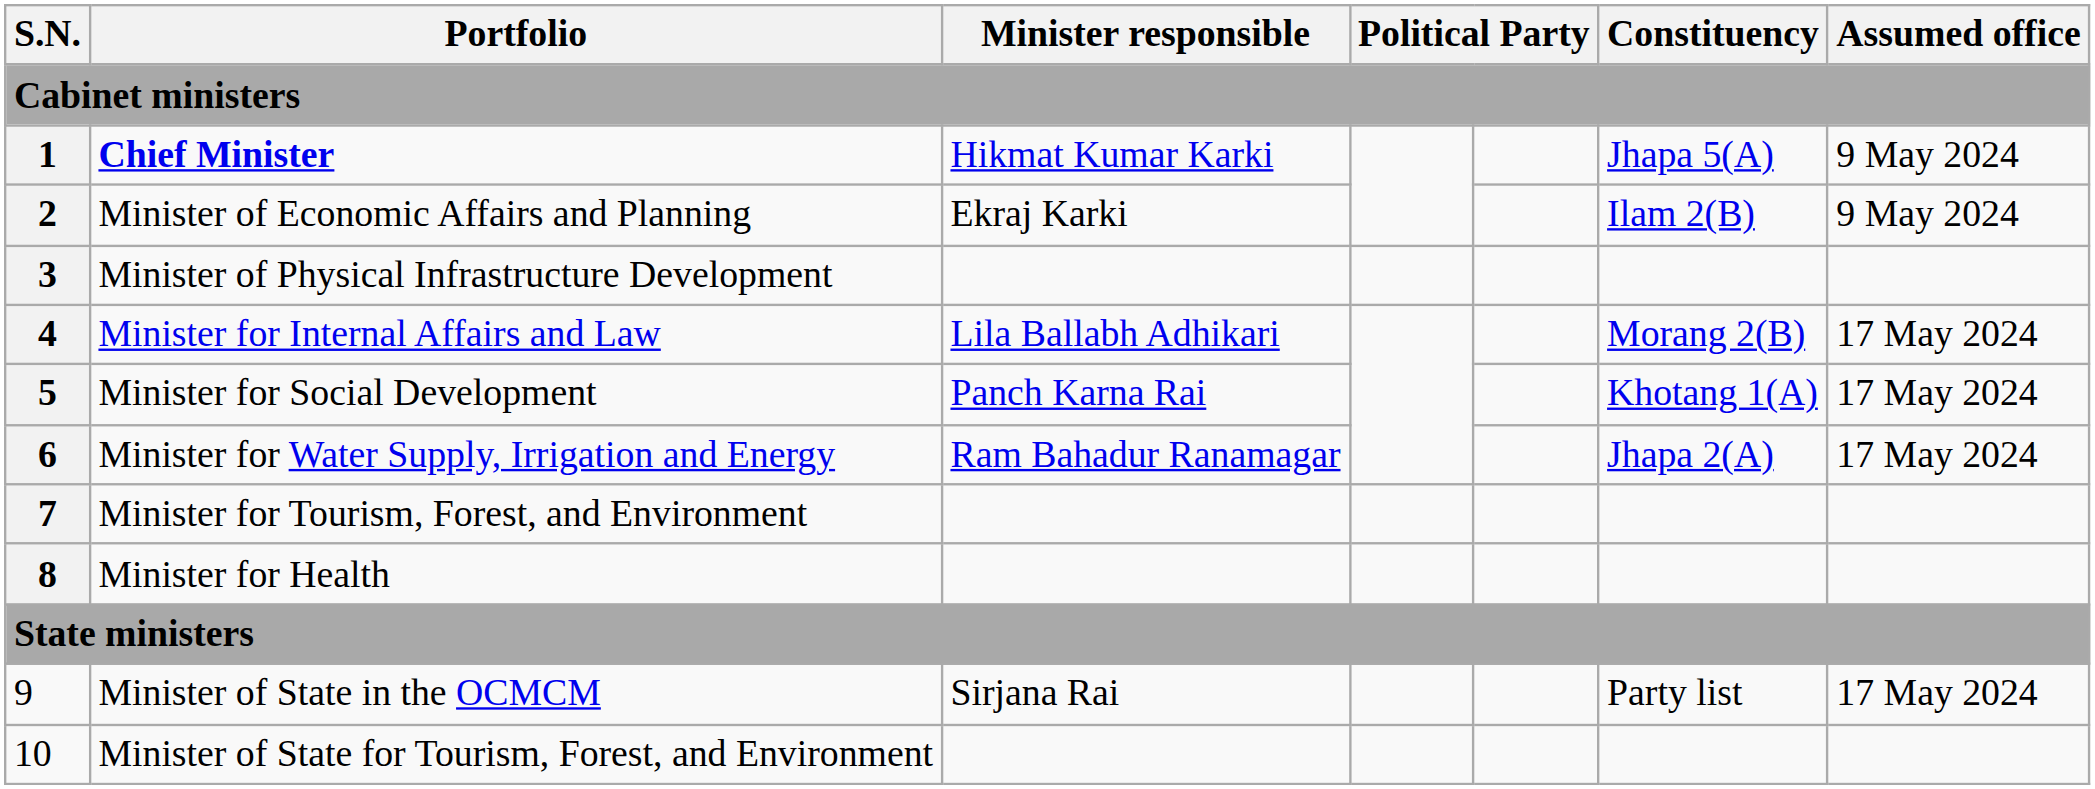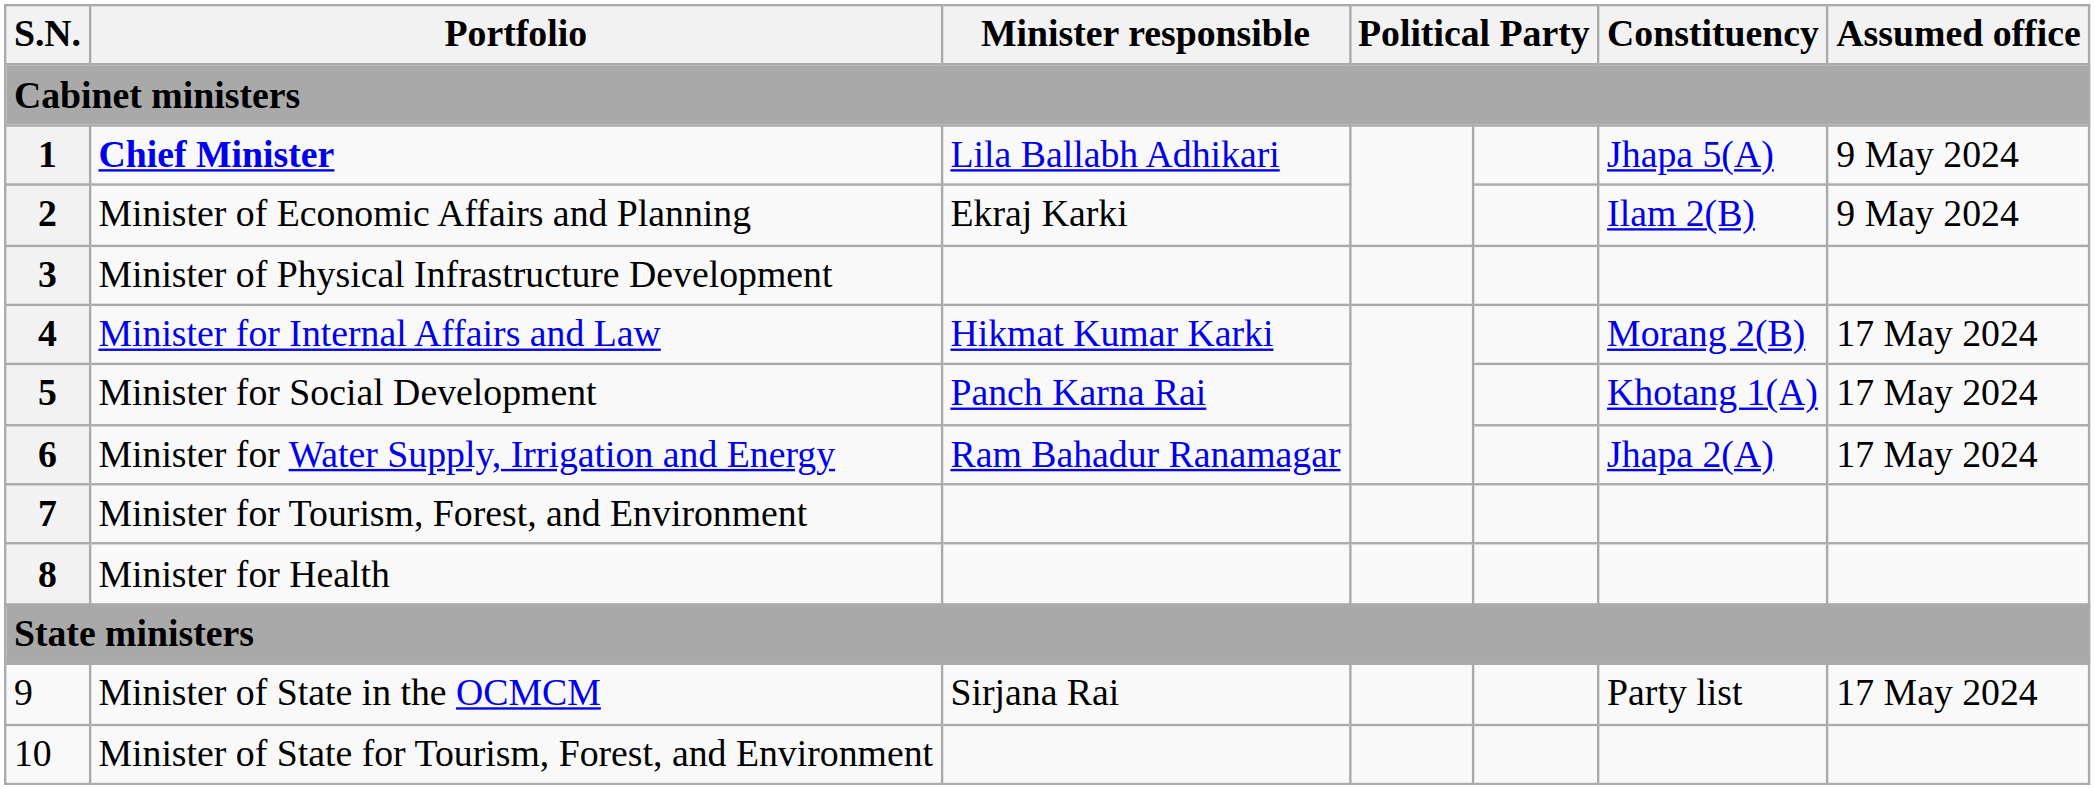(1112, 154) Hikmat Kumar Karki -> (1115, 154) Lila Ballabh Adhikari
(1115, 333) Lila Ballabh Adhikari -> (1112, 333) Hikmat Kumar Karki
